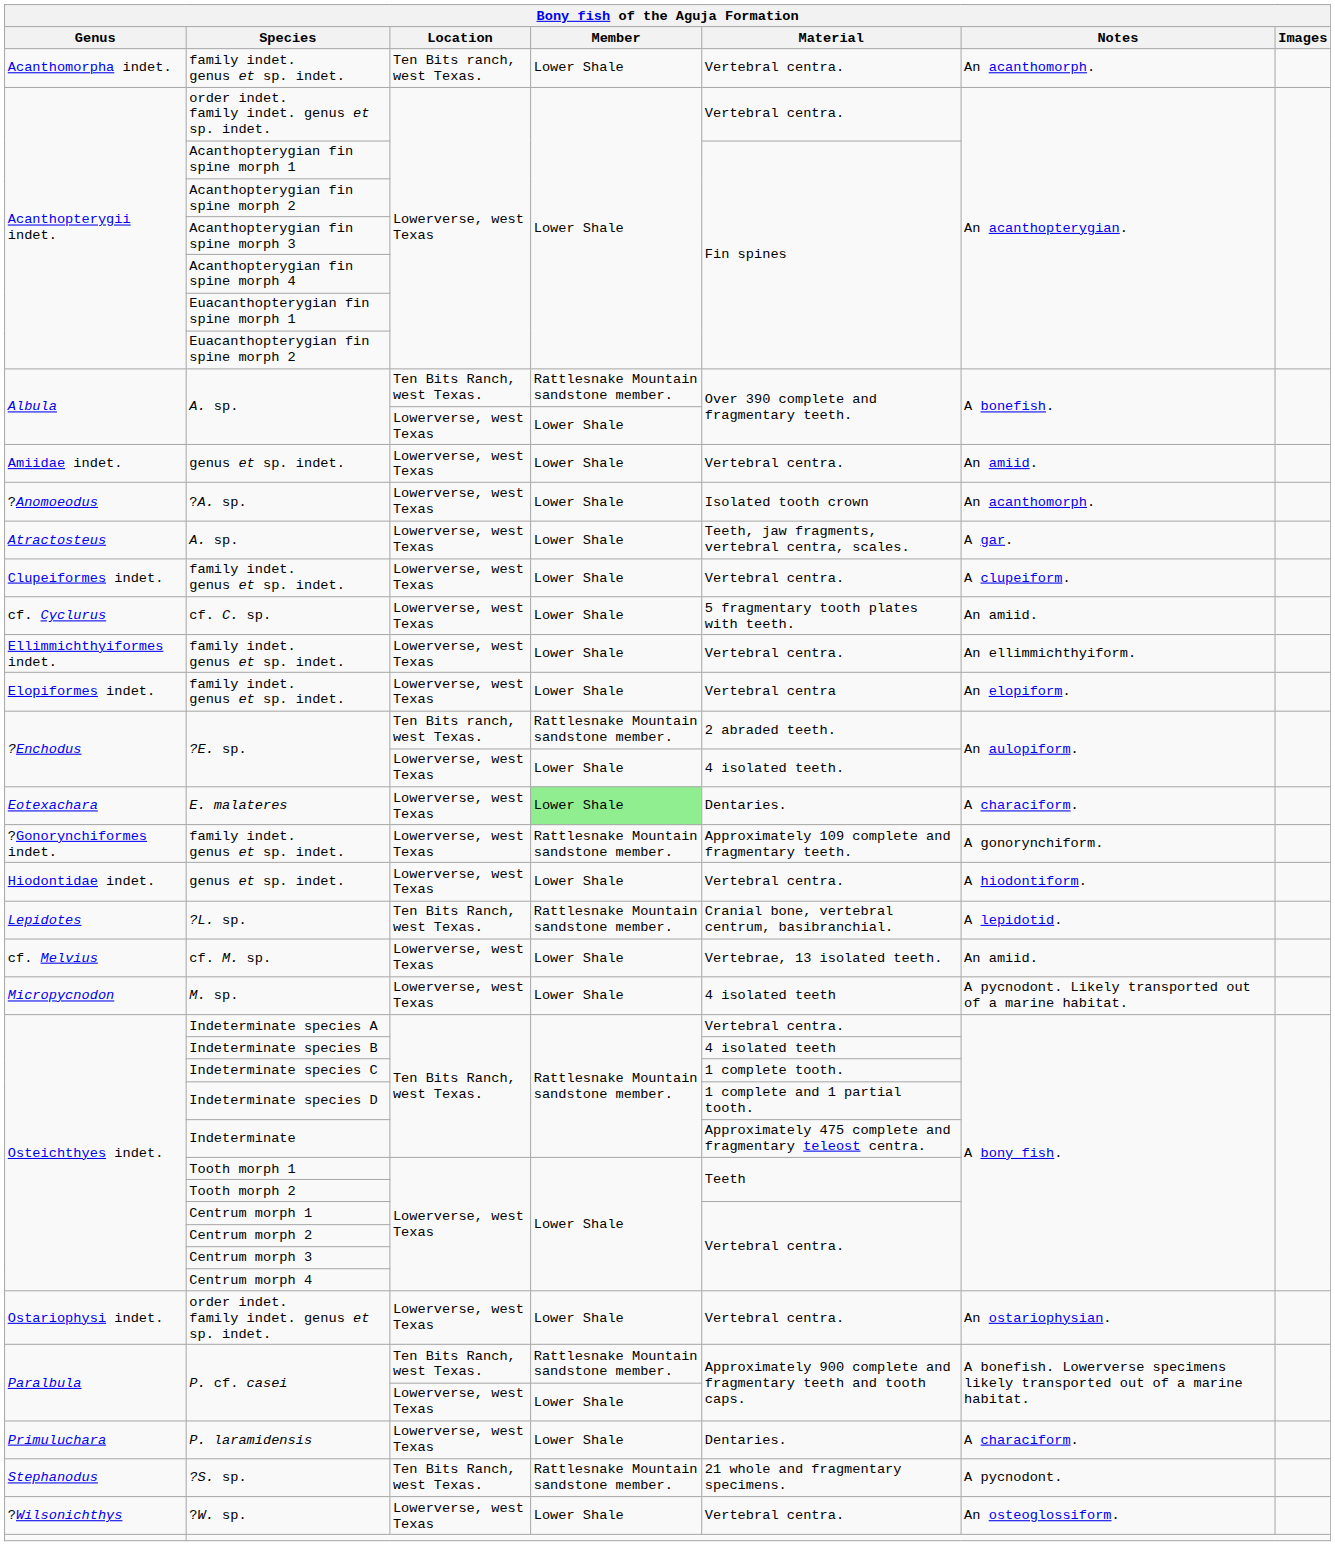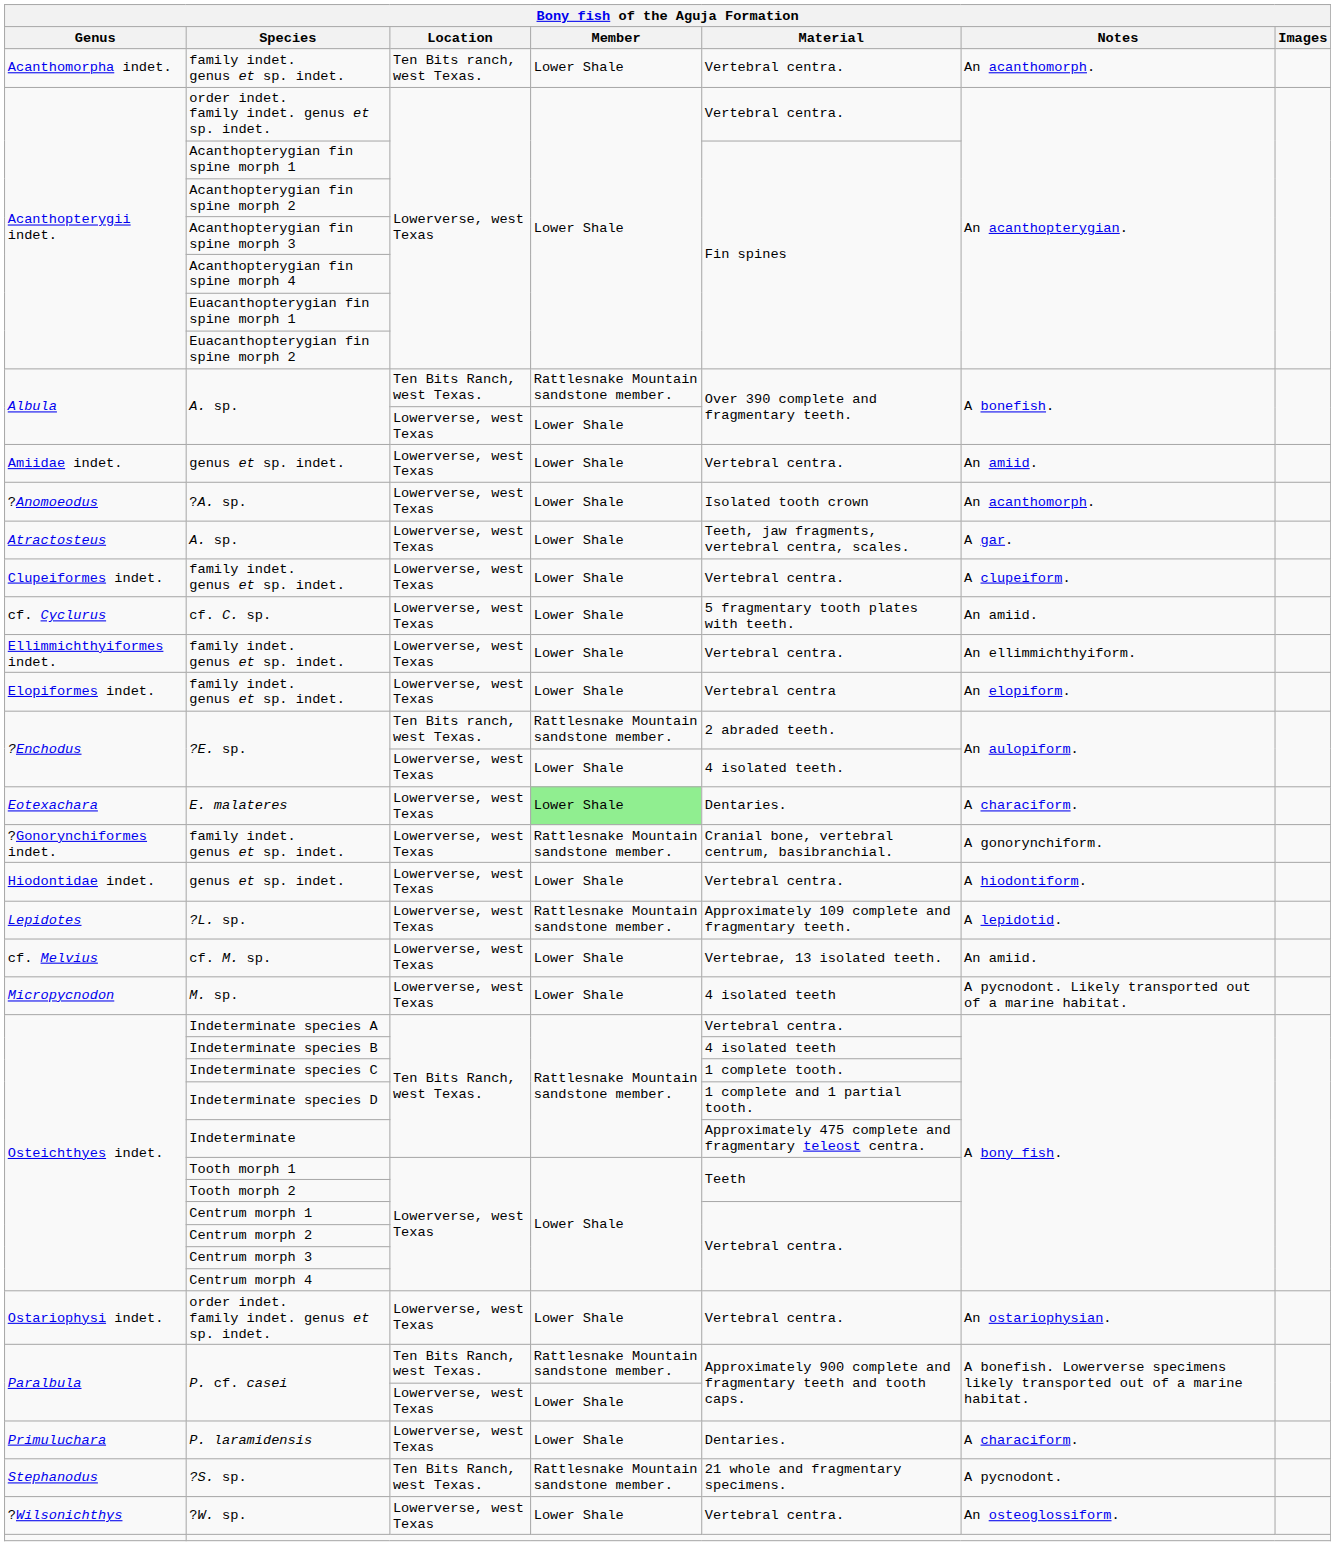(828, 844) Approximately 109 complete and fragmentary teeth. -> (799, 844) Cranial bone, vertebral centrum, basibranchial.
(454, 920) Ten Bits Ranch, west Texas. -> (458, 920) Lowerverse, west Texas
(799, 920) Cranial bone, vertebral centrum, basibranchial. -> (828, 920) Approximately 109 complete and fragmentary teeth.
